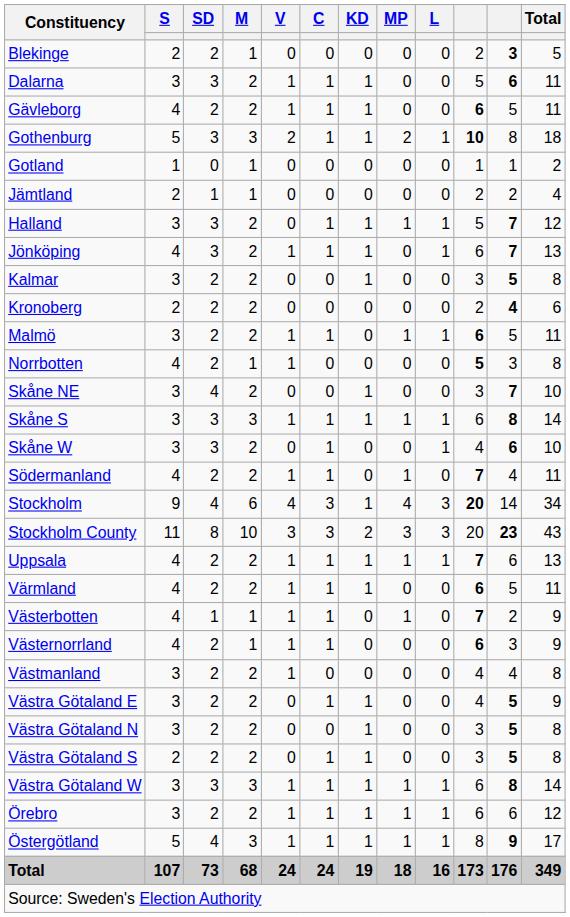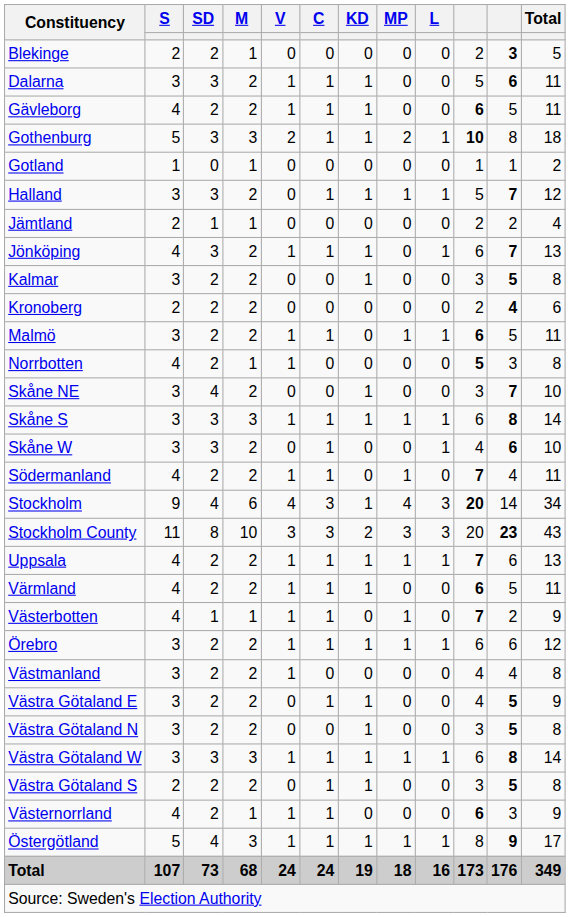rows swapped: (35, 223) <-> (40, 194)
rows swapped: (60, 645) <-> (33, 814)
rows swapped: (73, 757) <-> (75, 786)
